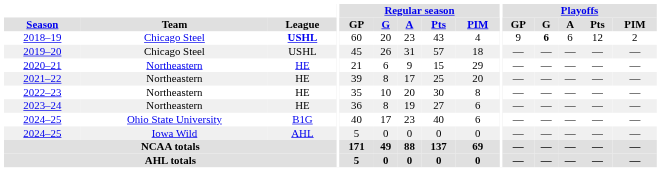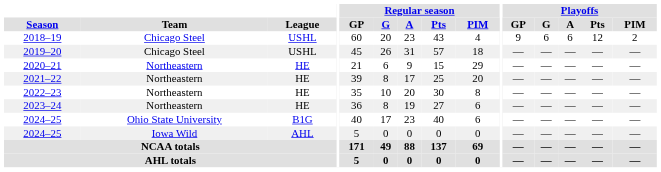(302, 38) bold -> (302, 38) normal
(546, 38) bold -> (546, 38) normal
